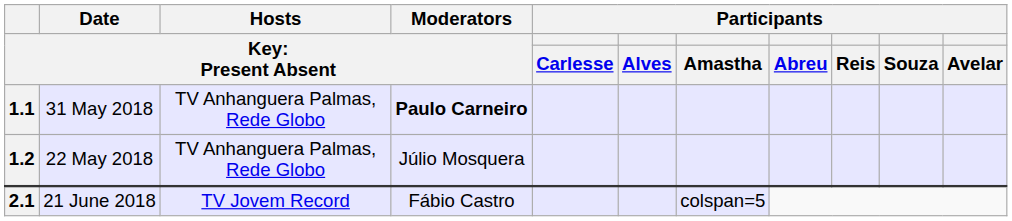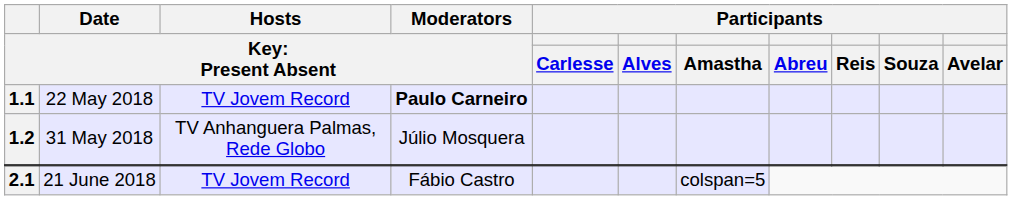(99, 109) 31 May 2018 -> (99, 98) 22 May 2018
(276, 109) TV Anhanguera Palmas, Rede Globo -> (276, 98) TV Jovem Record
(99, 159) 22 May 2018 -> (99, 138) 31 May 2018
